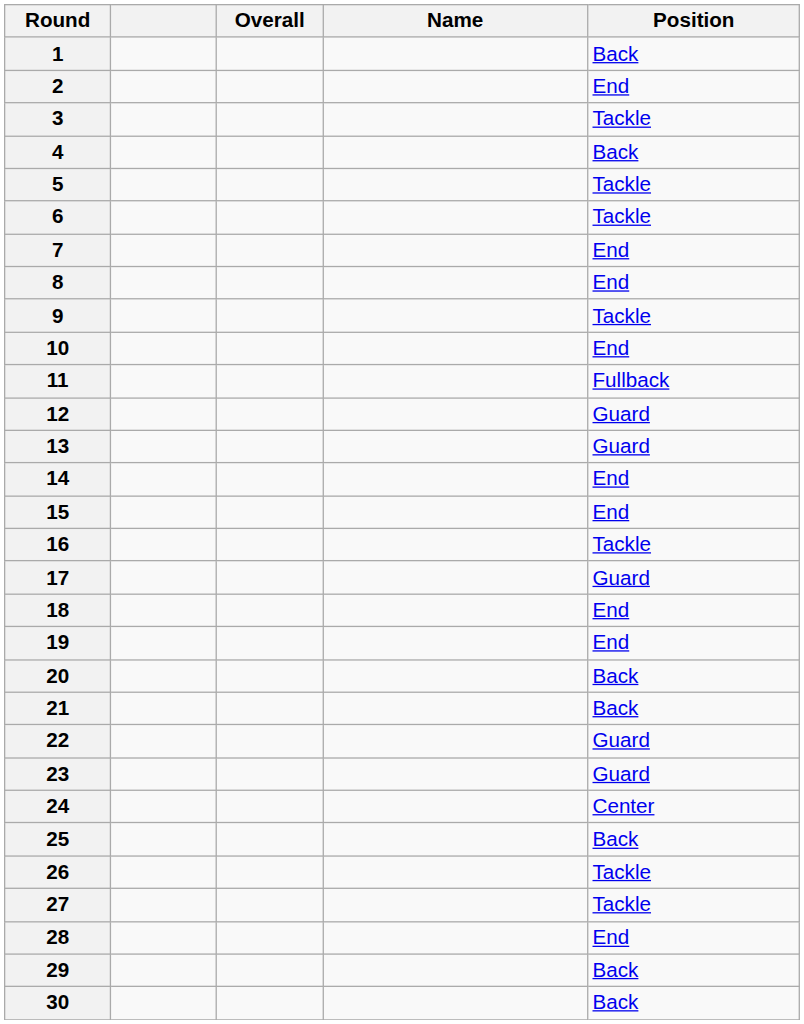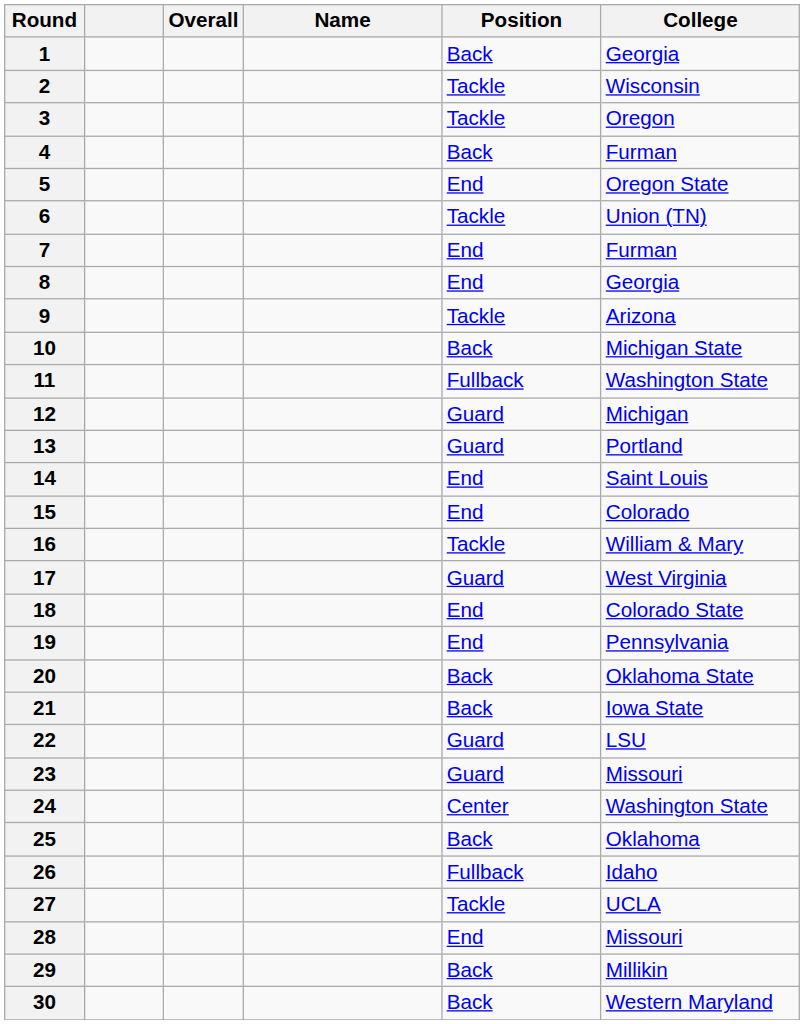+ column: (700, 20)
(611, 86) End -> (476, 86) Tackle
(622, 184) Tackle -> (465, 184) End
(611, 348) End -> (470, 348) Back
(622, 871) Tackle -> (485, 871) Fullback
